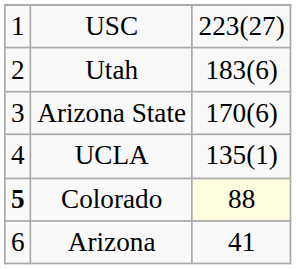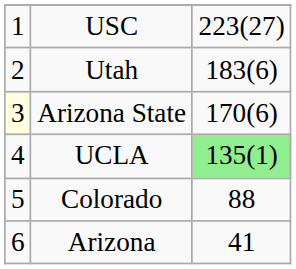(18, 112) no background -> (18, 112) lightyellow background
(242, 155) no background -> (242, 155) lightgreen background
(18, 198) bold -> (18, 198) normal
(242, 198) lightyellow background -> (242, 198) no background
